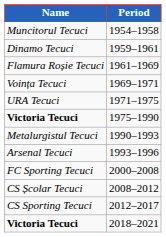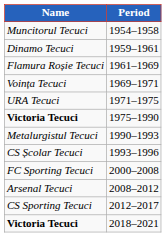(40, 153) Arsenal Tecuci -> (45, 153) CS Școlar Tecuci
(45, 188) CS Școlar Tecuci -> (40, 188) Arsenal Tecuci
